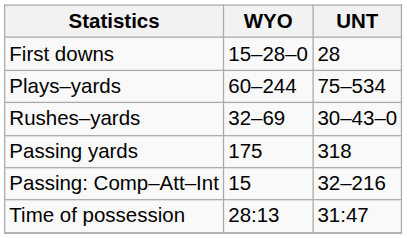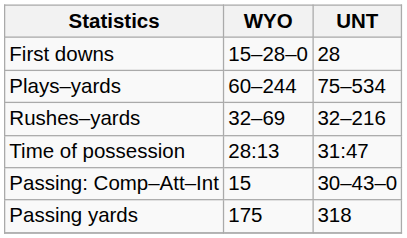(357, 118) 30–43–0 -> (352, 118) 32–216
rows swapped: (74, 151) <-> (97, 216)
(352, 183) 32–216 -> (357, 183) 30–43–0
